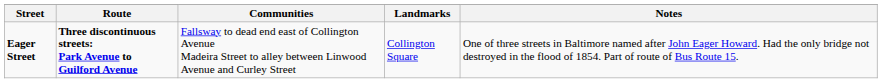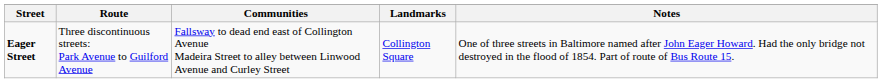(107, 50) bold -> (113, 50) normal
